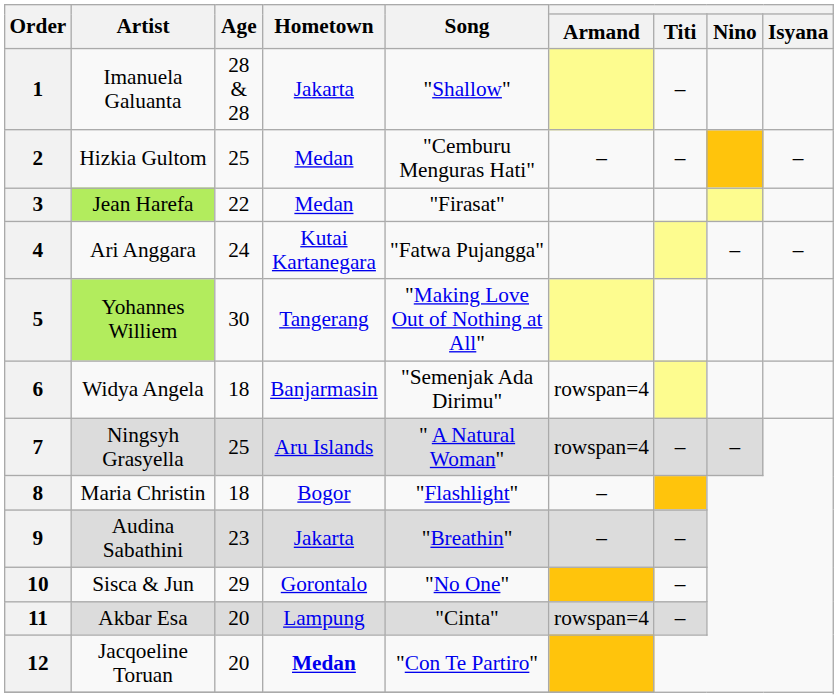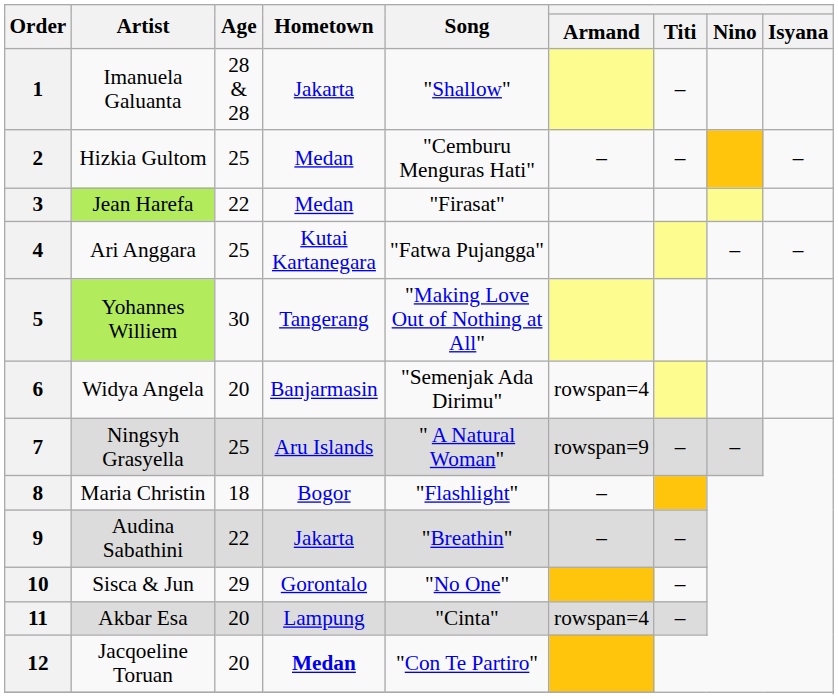(239, 249) 24 -> (239, 249) 25
(239, 389) 18 -> (239, 389) 20
(601, 446) rowspan=4 -> (601, 446) rowspan=9
(239, 538) 23 -> (239, 538) 22
